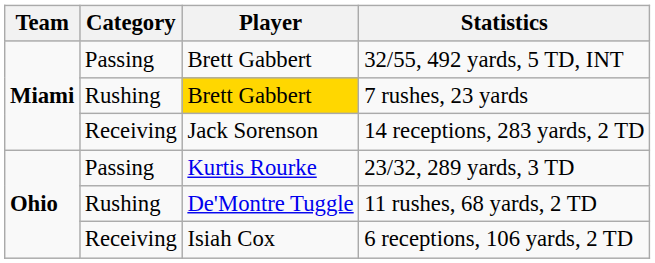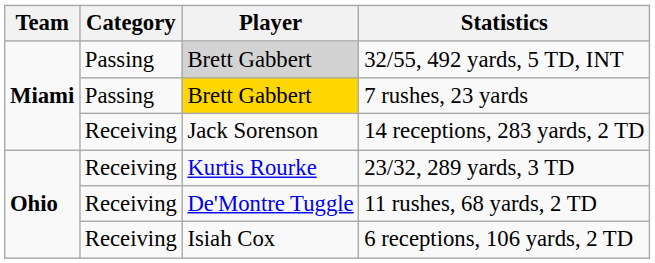(250, 59) no background -> (250, 59) lightgrey background
(123, 95) Rushing -> (120, 95) Passing
(120, 167) Passing -> (131, 167) Receiving
(123, 203) Rushing -> (131, 203) Receiving
